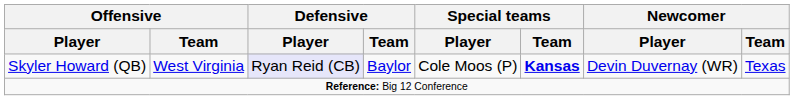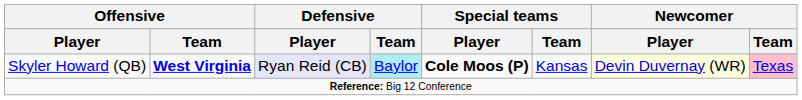(199, 66) normal -> (202, 66) bold
(389, 66) no background -> (396, 66) paleturquoise background
(468, 66) normal -> (477, 66) bold
(552, 66) bold -> (562, 66) normal
(662, 66) no background -> (670, 66) lightyellow background
(765, 66) no background -> (773, 66) pink background
